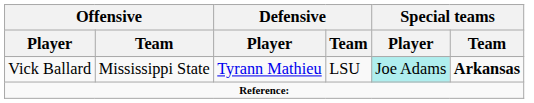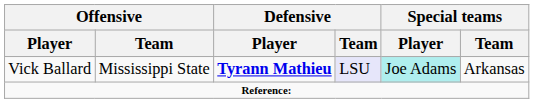(269, 69) normal -> (274, 69) bold
(345, 69) no background -> (355, 69) lavender background
(487, 69) bold -> (494, 69) normal
